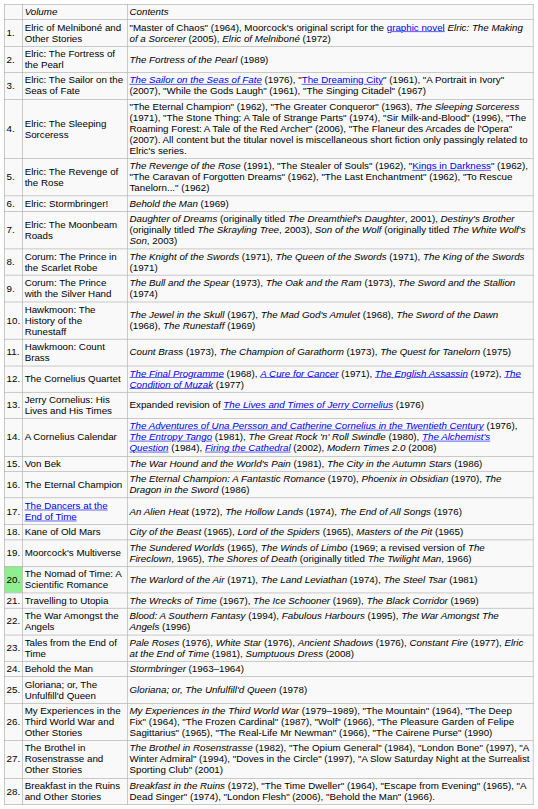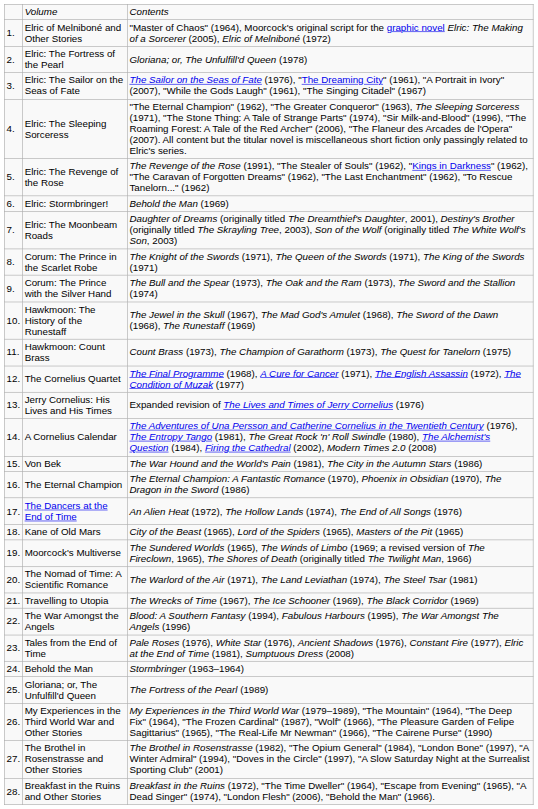(199, 59) The Fortress of the Pearl (1989) -> (218, 59) Gloriana; or, The Unfulfill'd Queen (1978)
(13, 579) lightgreen background -> (13, 579) no background
(218, 690) Gloriana; or, The Unfulfill'd Queen (1978) -> (199, 690) The Fortress of the Pearl (1989)
